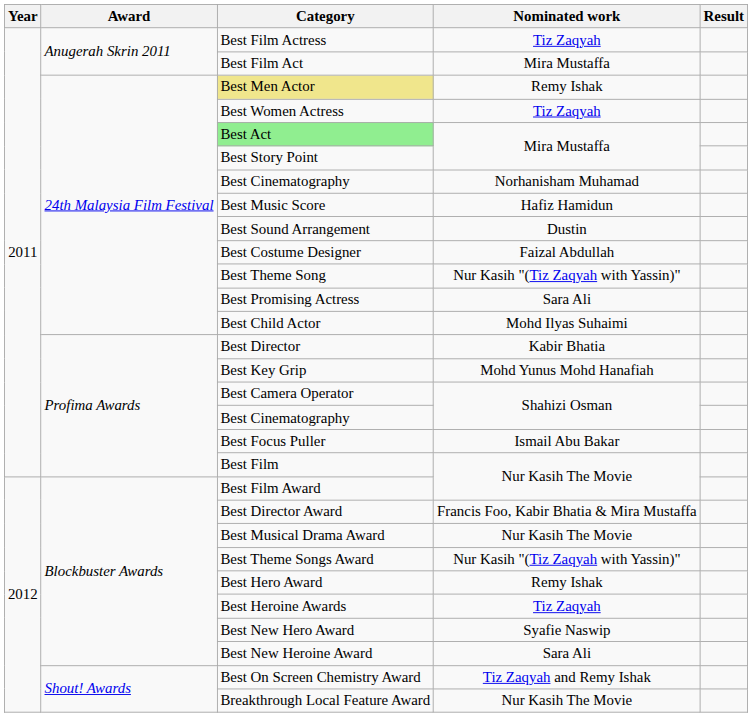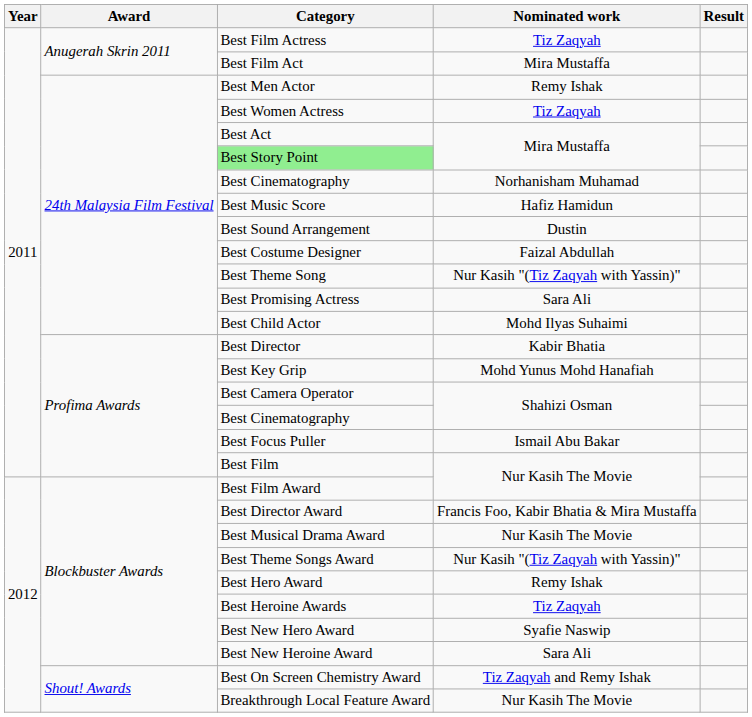(268, 87) khaki background -> (268, 87) no background
(246, 134) lightgreen background -> (246, 134) no background
(269, 157) no background -> (269, 157) lightgreen background
